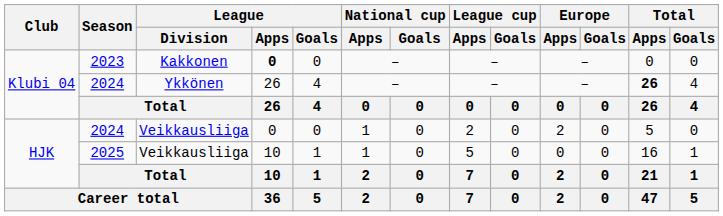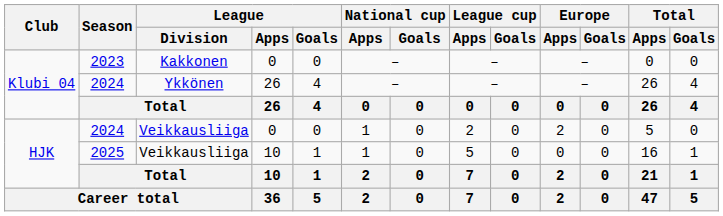(272, 62) bold -> (272, 62) normal
(649, 85) bold -> (649, 85) normal
